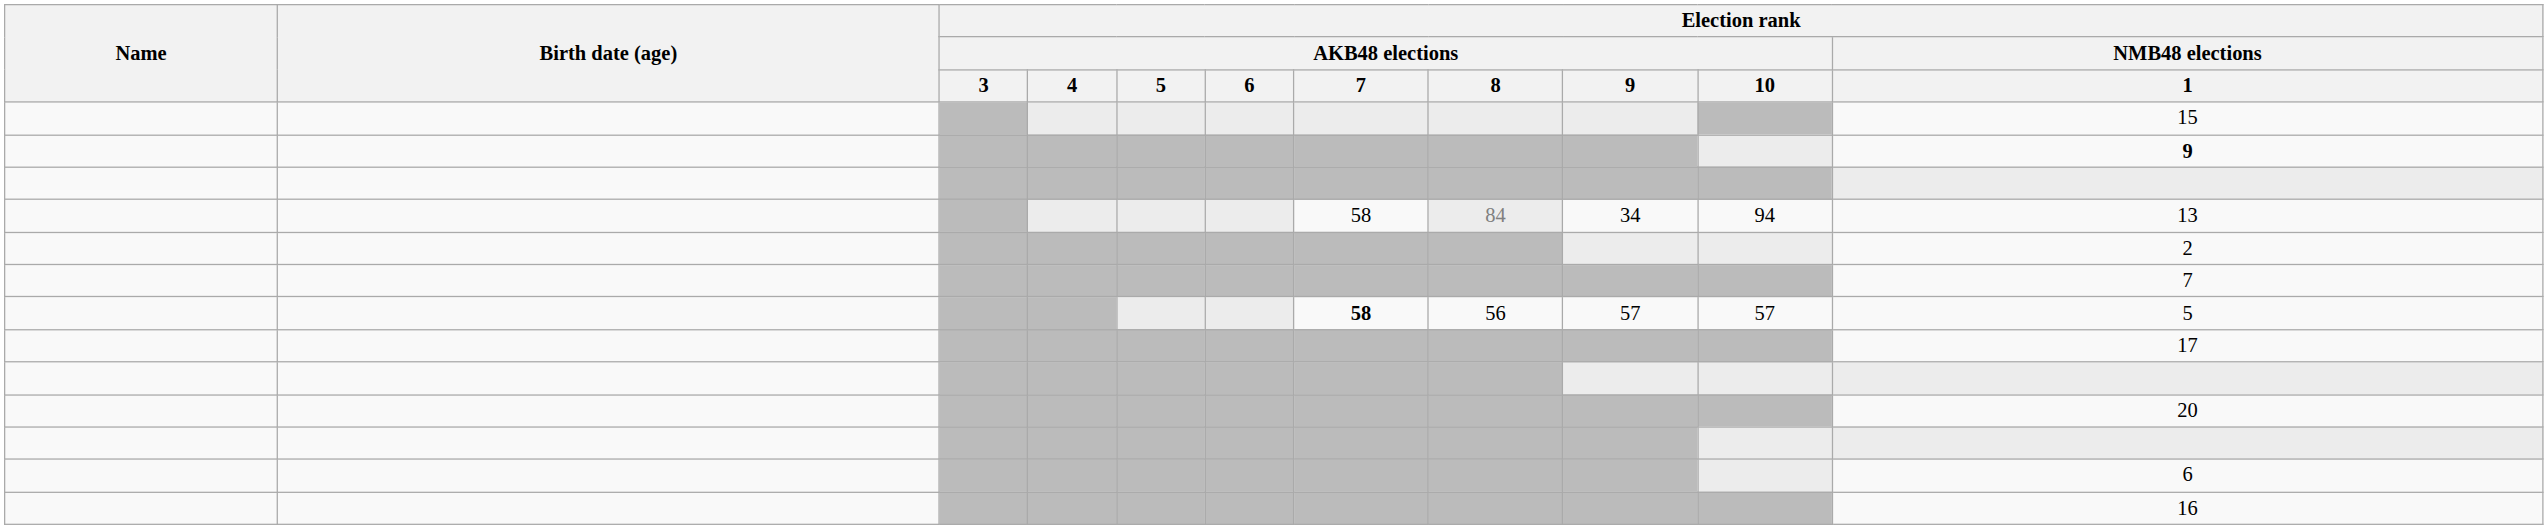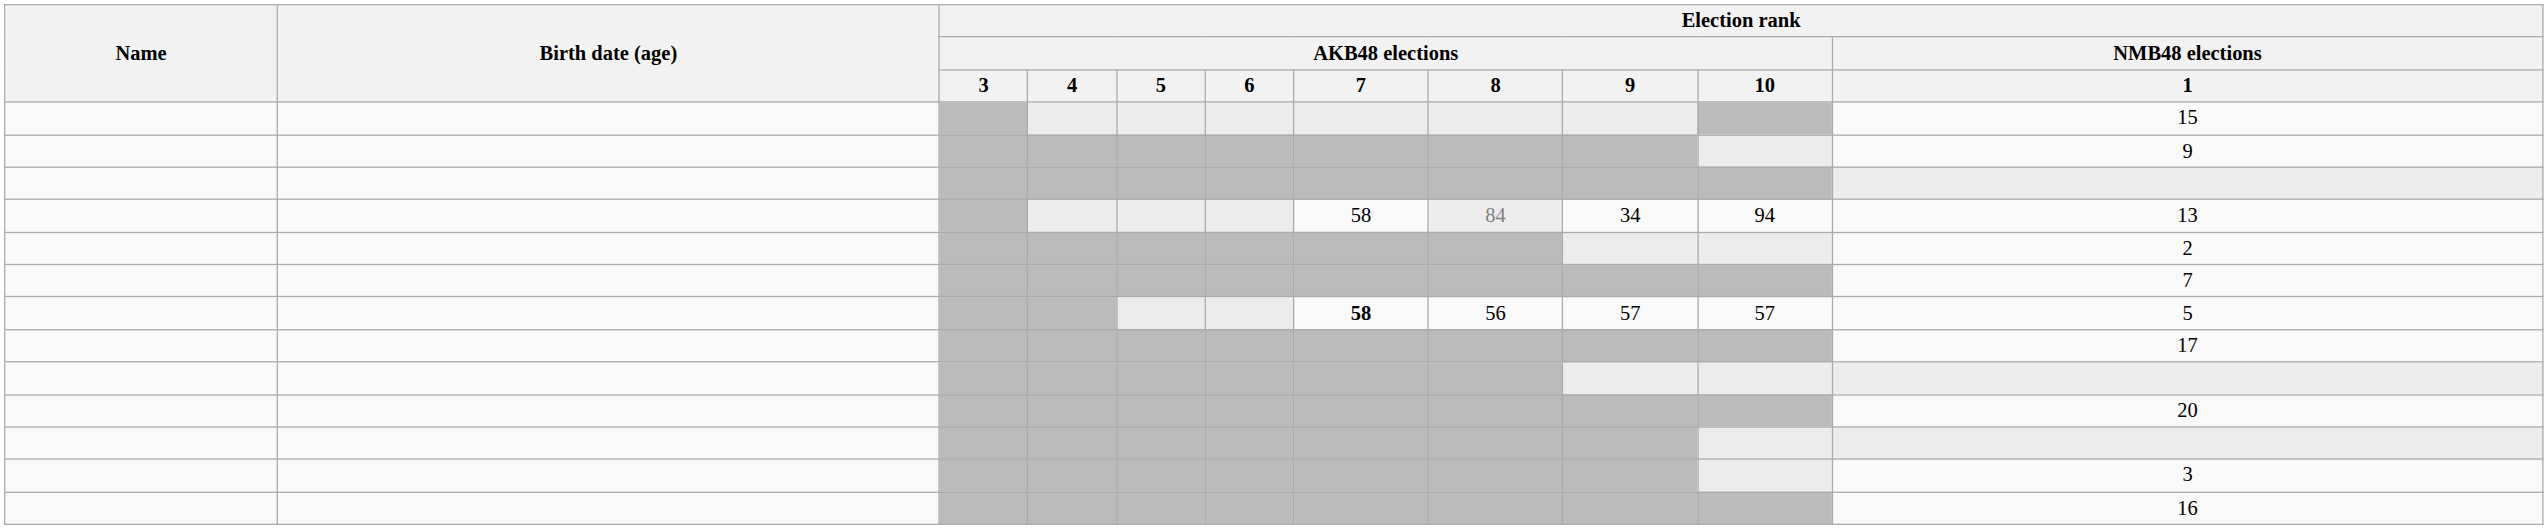(2188, 150) bold -> (2188, 150) normal
(2188, 475) 6 -> (2188, 475) 3
